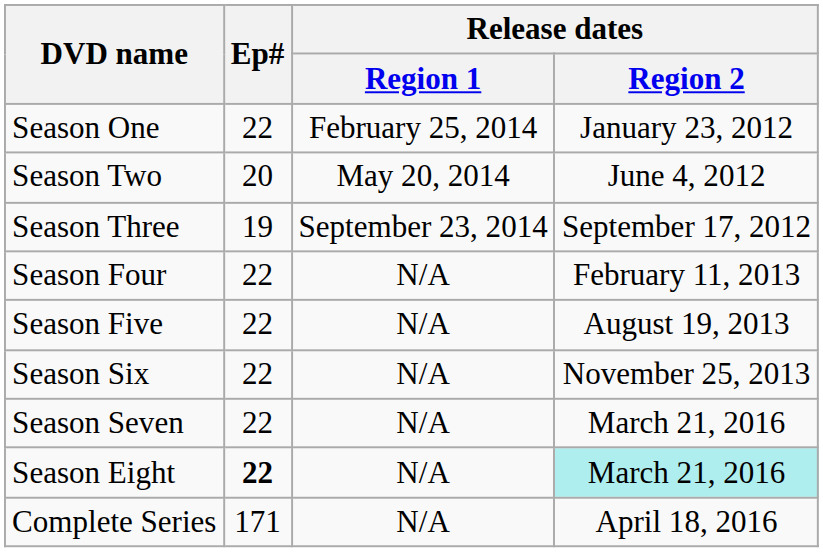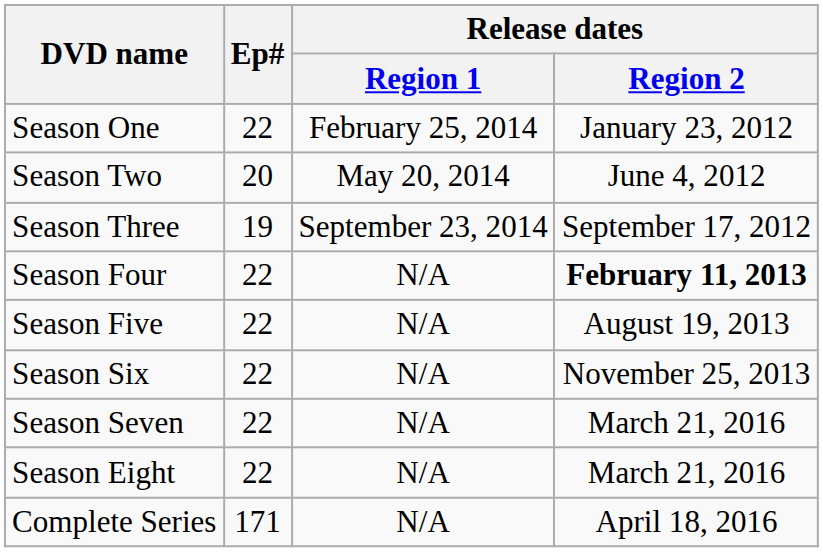(687, 275) normal -> (687, 275) bold
(257, 472) bold -> (257, 472) normal
(687, 472) paleturquoise background -> (687, 472) no background
